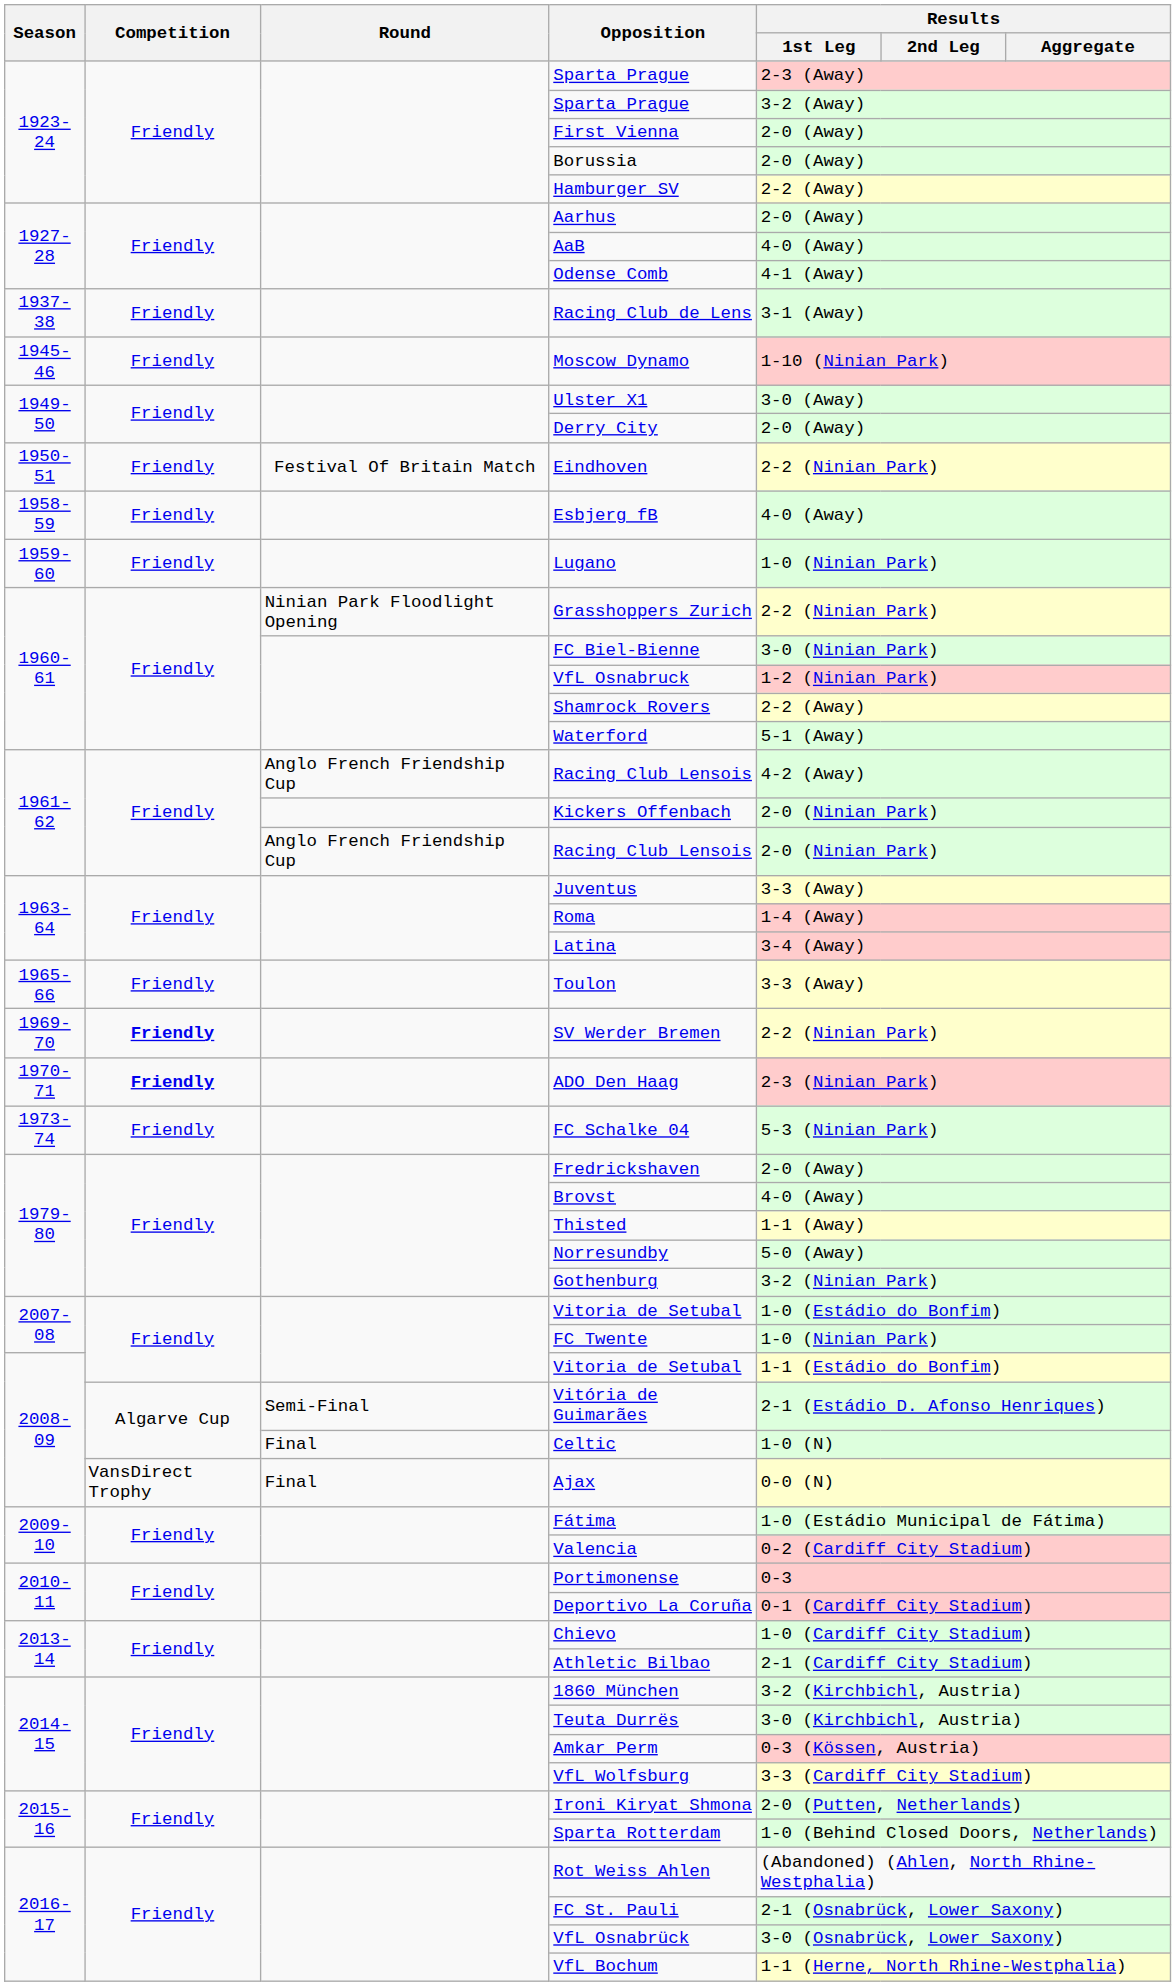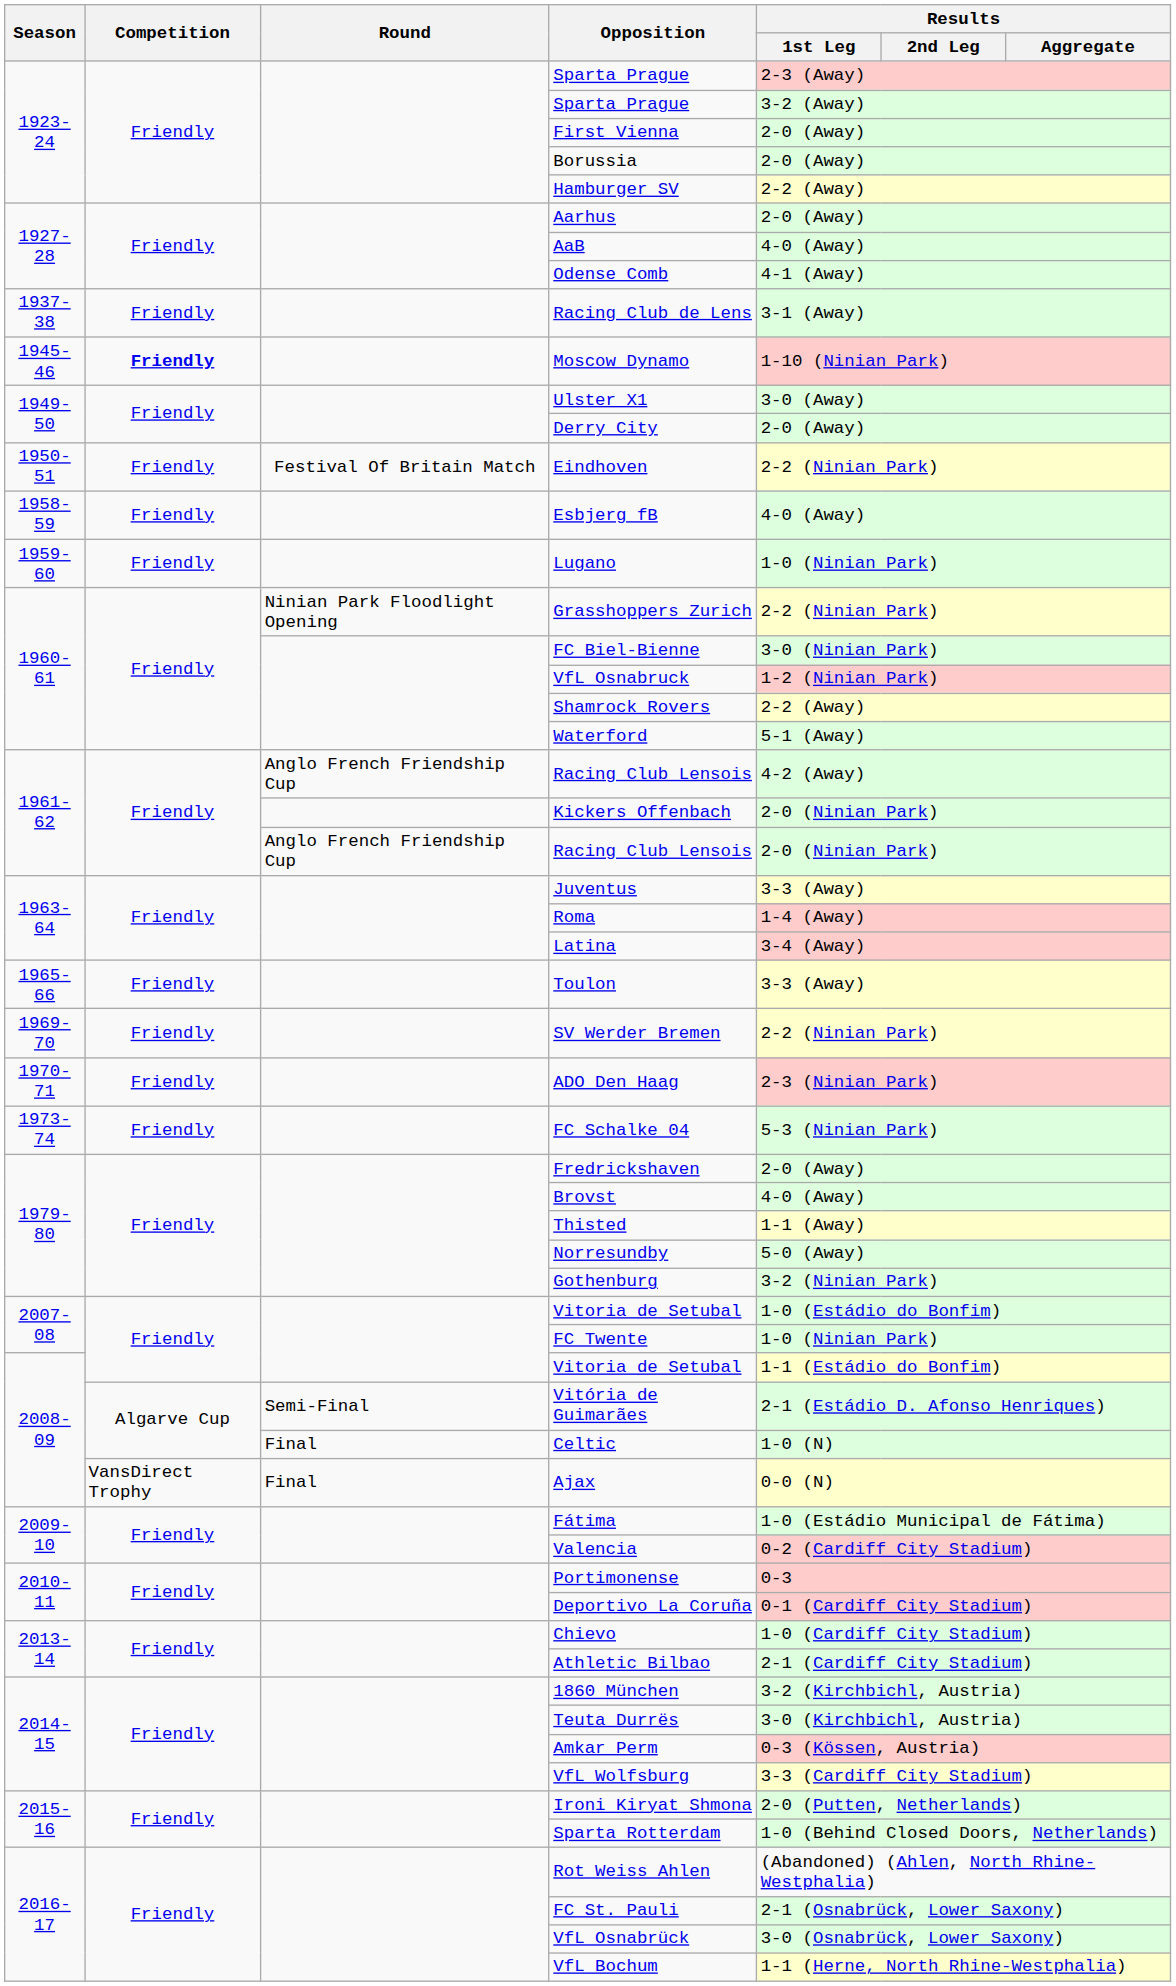(172, 361) normal -> (172, 361) bold
(172, 1033) bold -> (172, 1033) normal
(172, 1082) bold -> (172, 1082) normal
